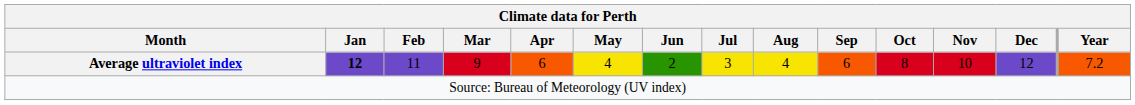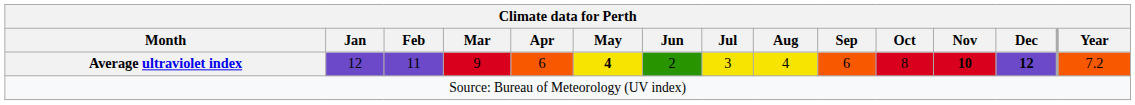(355, 64) bold -> (355, 64) normal
(608, 64) normal -> (608, 64) bold
(965, 64) normal -> (965, 64) bold
(1026, 64) normal -> (1026, 64) bold
